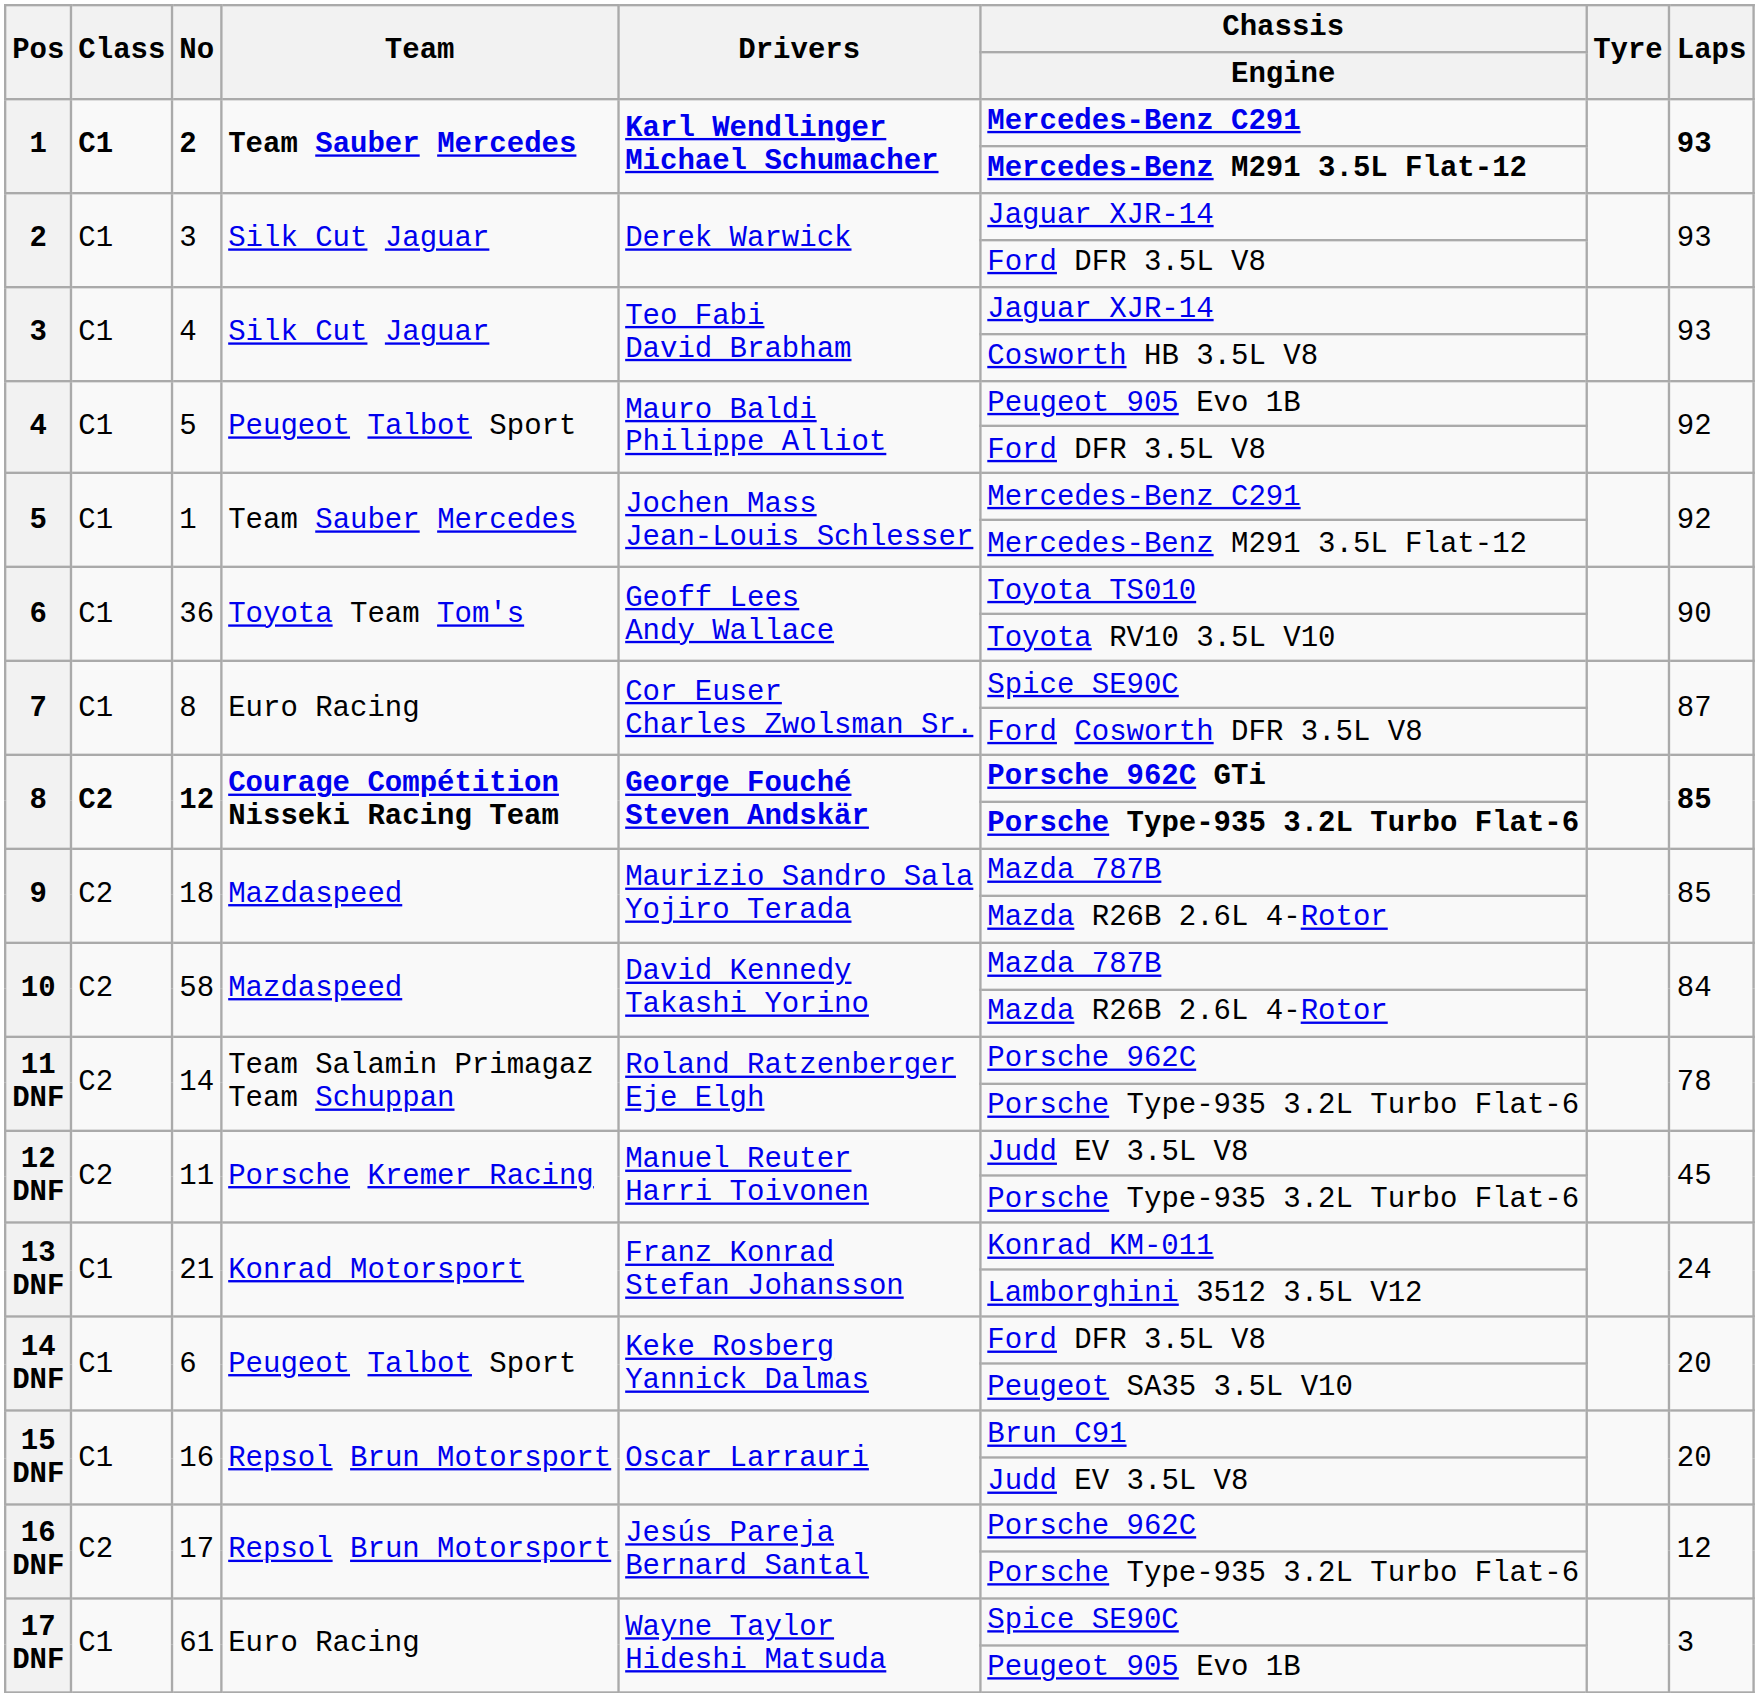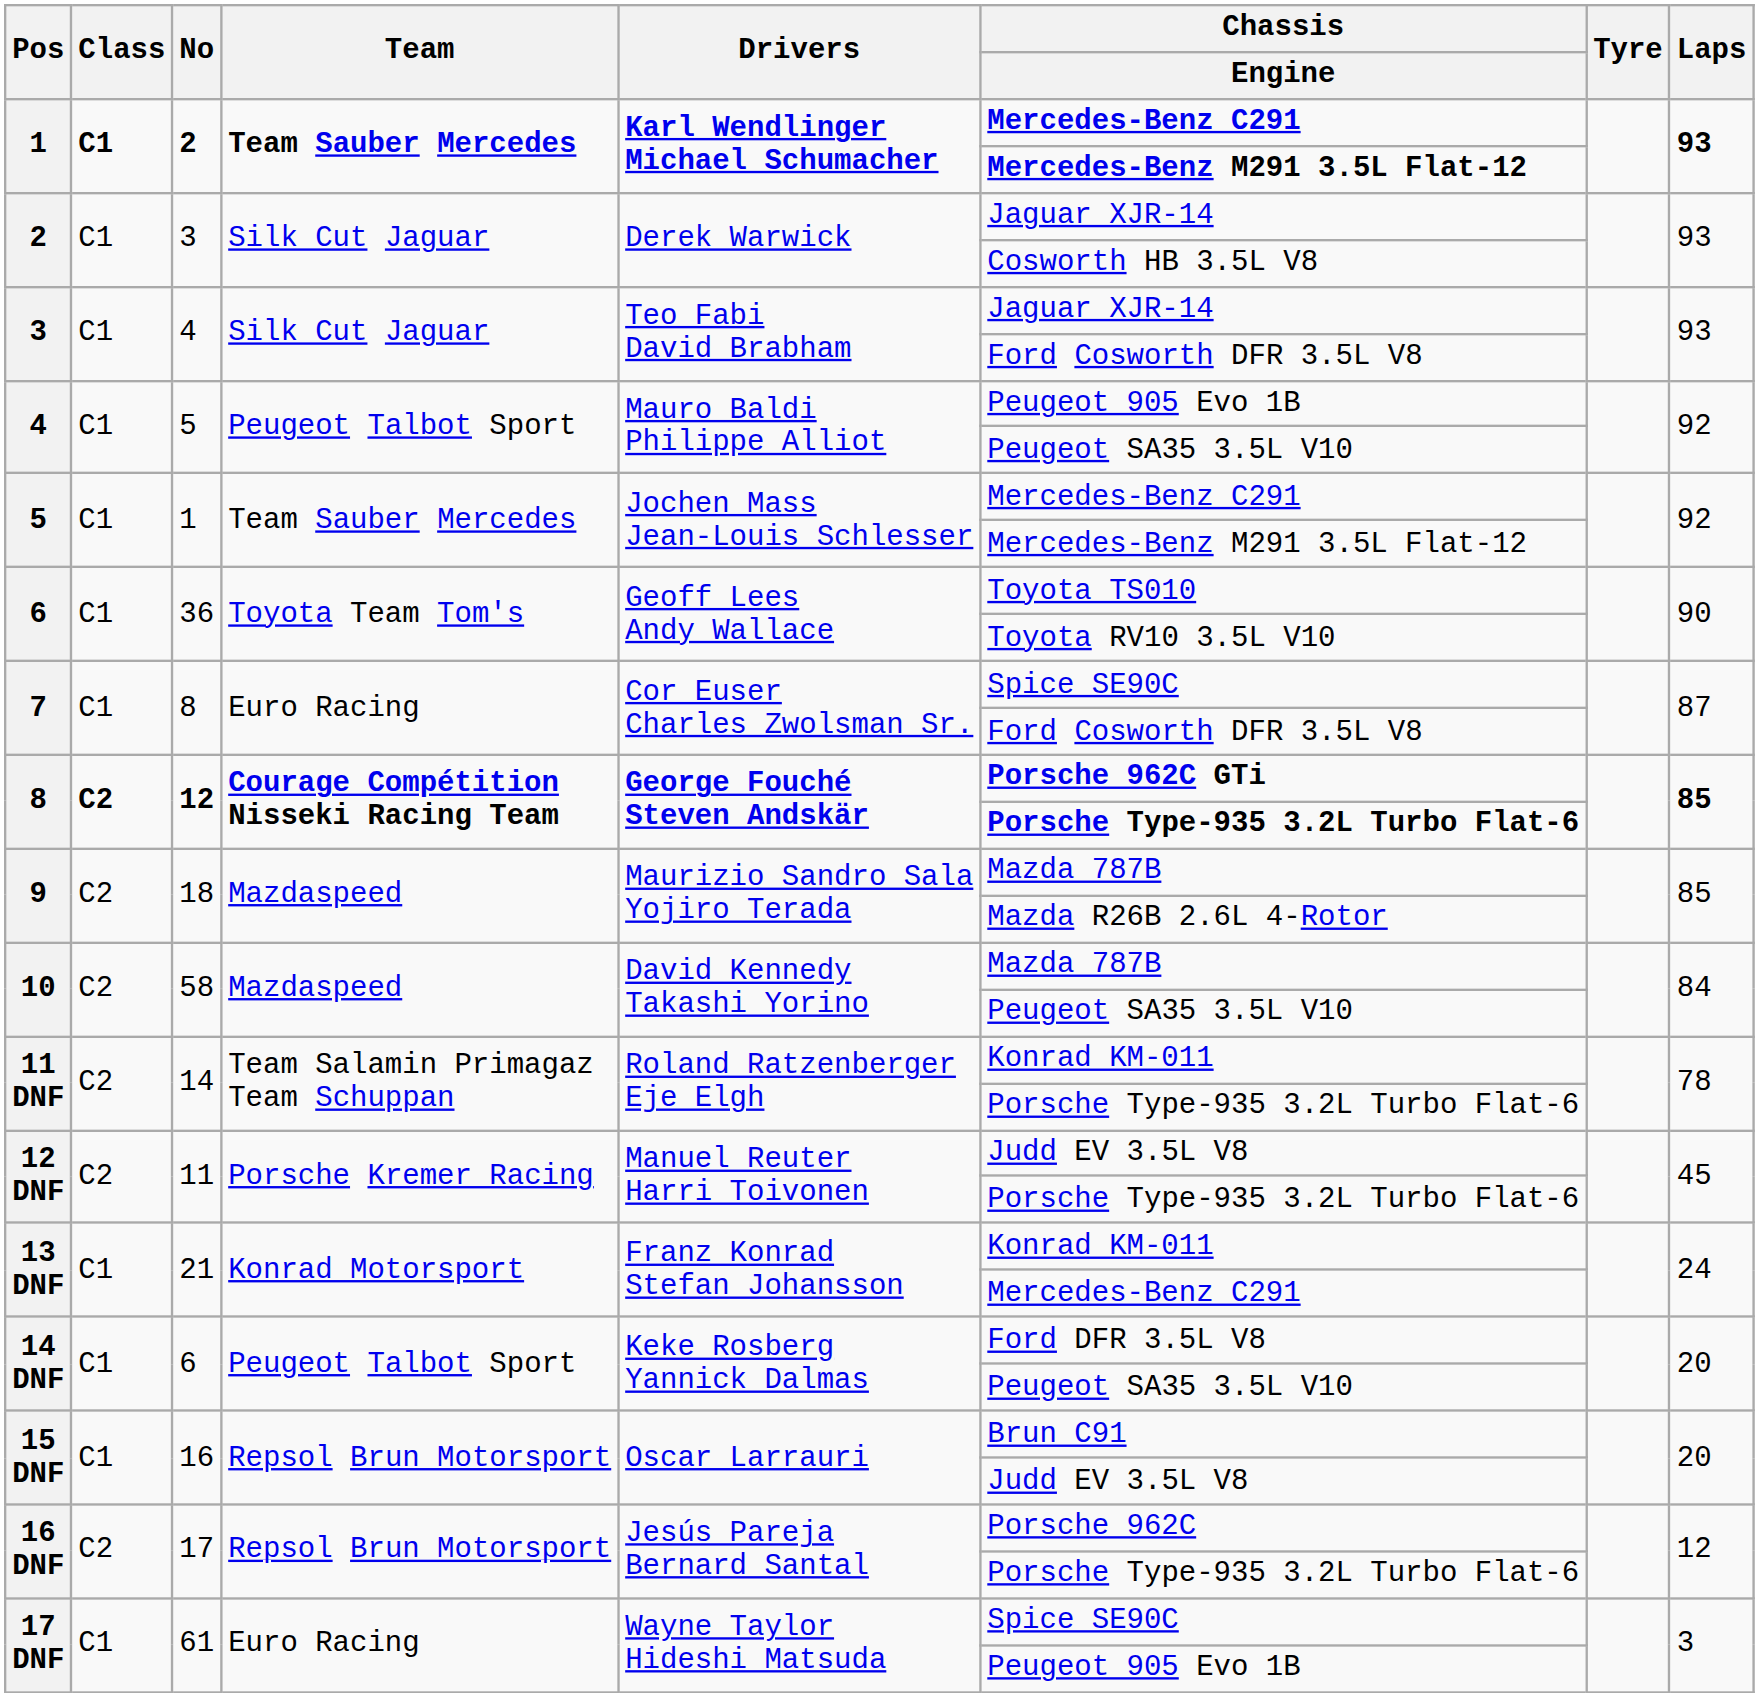(1127, 263) Ford DFR 3.5L V8 -> (1153, 263) Cosworth HB 3.5L V8
(1153, 357) Cosworth HB 3.5L V8 -> (1205, 357) Ford Cosworth DFR 3.5L V8
(1127, 451) Ford DFR 3.5L V8 -> (1170, 451) Peugeot SA35 3.5L V10
(1188, 1013) Mazda R26B 2.6L 4-Rotor -> (1170, 1013) Peugeot SA35 3.5L V10
(1092, 1060) Porsche 962C -> (1100, 1060) Konrad KM-011
(1205, 1294) Lamborghini 3512 3.5L V12 -> (1144, 1294) Mercedes-Benz C291
